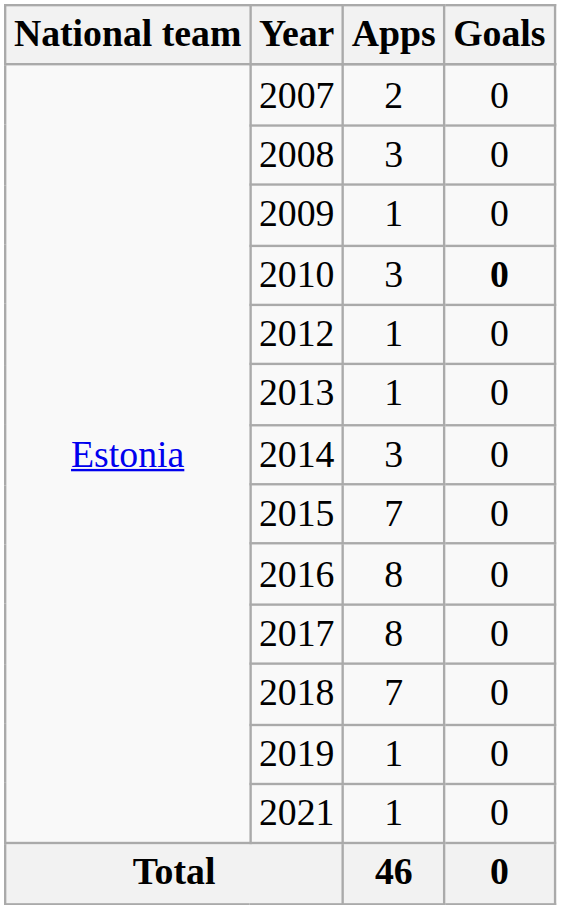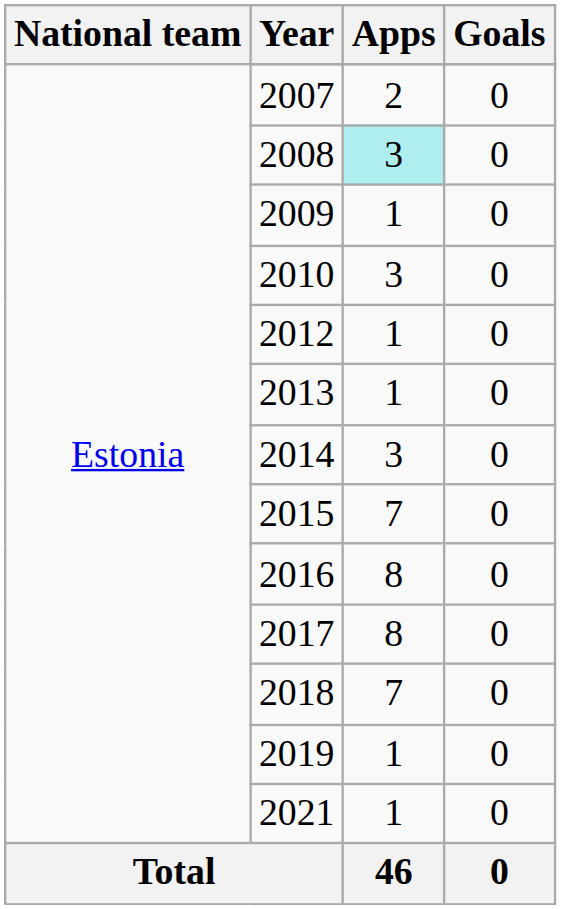(394, 154) no background -> (394, 154) paleturquoise background
(499, 273) bold -> (499, 273) normal
